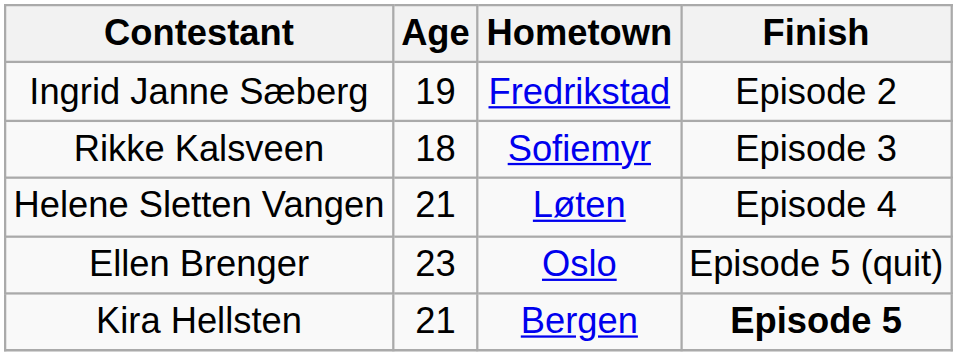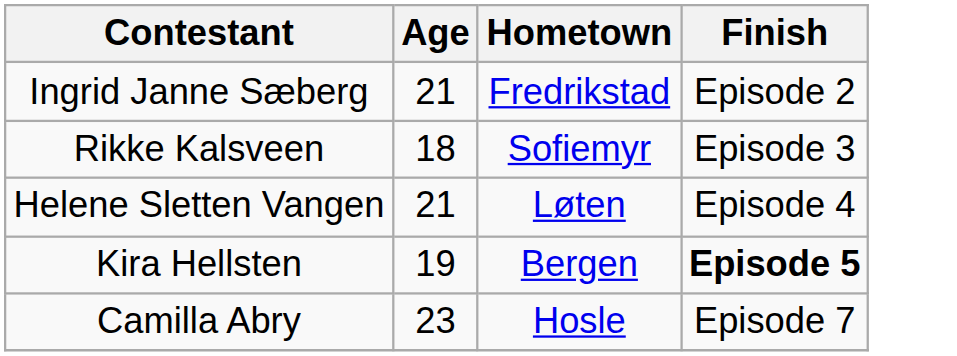(435, 90) 19 -> (435, 90) 21
- row: (199, 263)
(435, 321) 21 -> (435, 263) 19
+ row: (199, 321)
